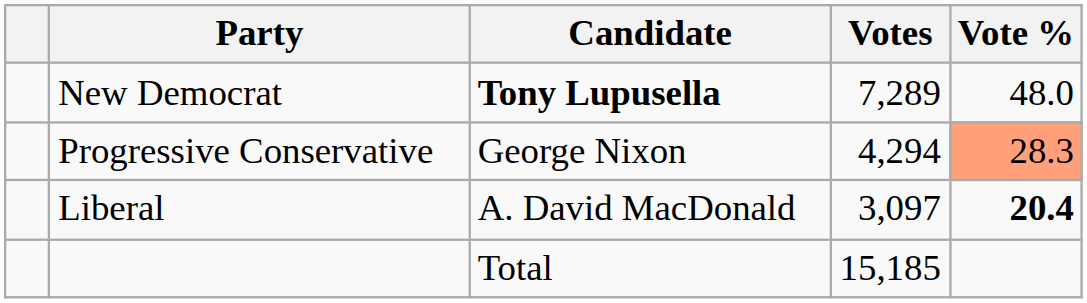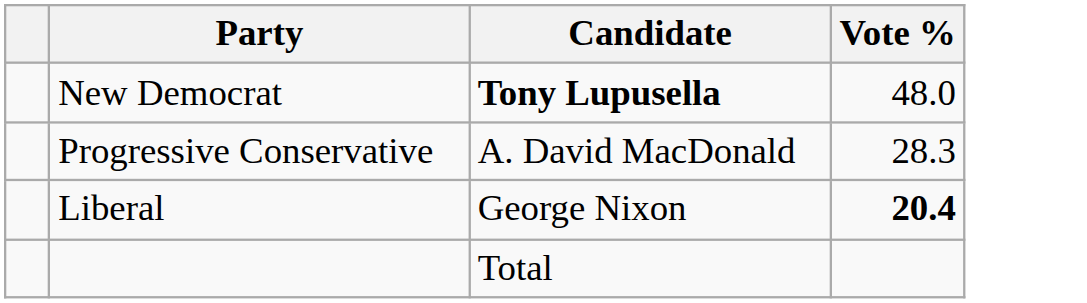- column: (890, 33)
(582, 150) George Nixon -> (637, 150) A. David MacDonald
(1042, 150) lightsalmon background -> (924, 150) no background
(637, 208) A. David MacDonald -> (582, 208) George Nixon
